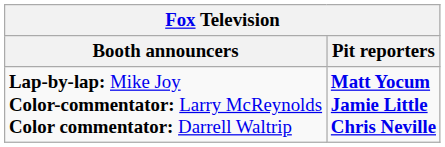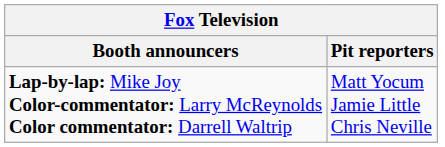(383, 104) bold -> (381, 104) normal
